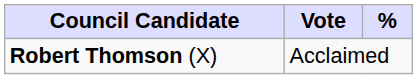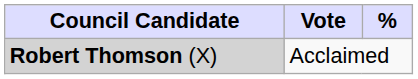(113, 55) no background -> (113, 55) lightgrey background
